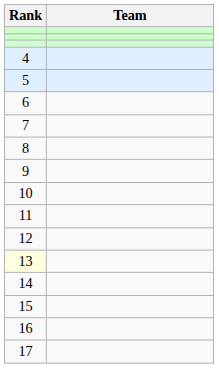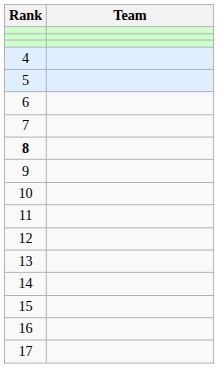(26, 148) normal -> (26, 148) bold
(26, 261) lightyellow background -> (26, 261) no background
